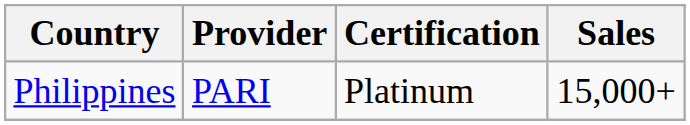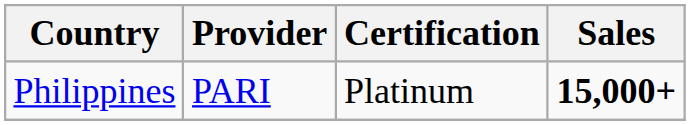(616, 90) normal -> (616, 90) bold
